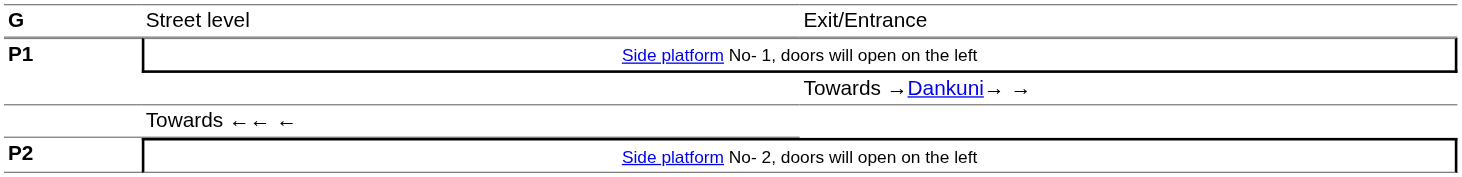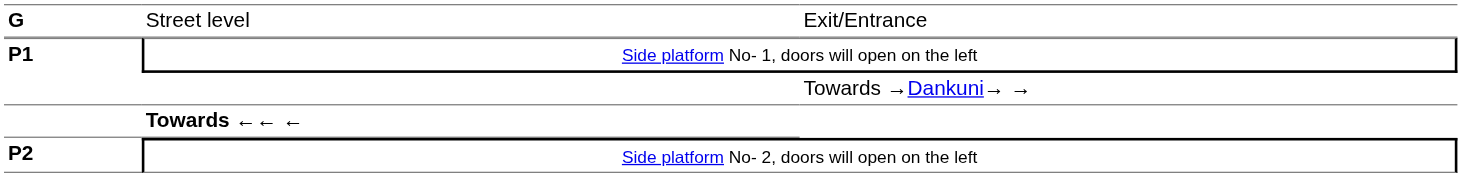(221, 120) normal -> (225, 120) bold
